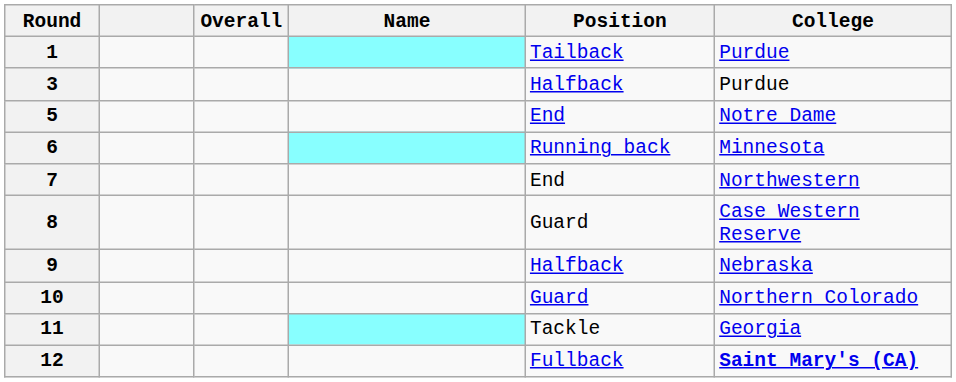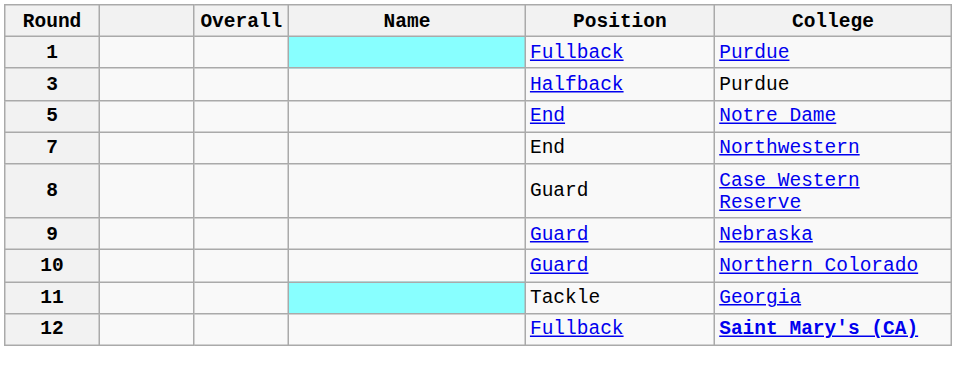(577, 52) Tailback -> (577, 52) Fullback
- row: (52, 148)
(577, 266) Halfback -> (559, 234) Guard
